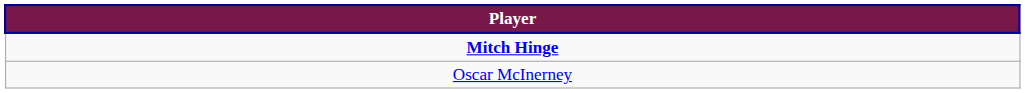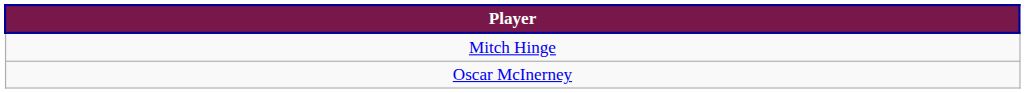(512, 47) bold -> (512, 47) normal
